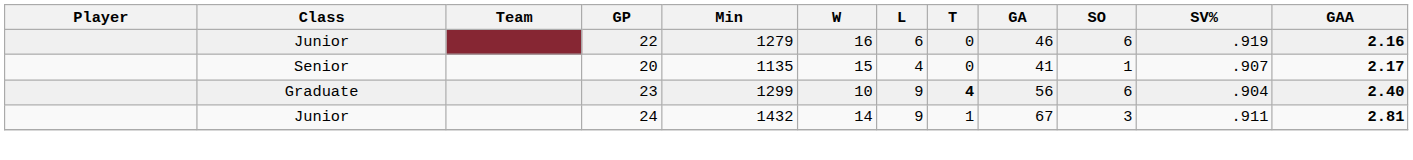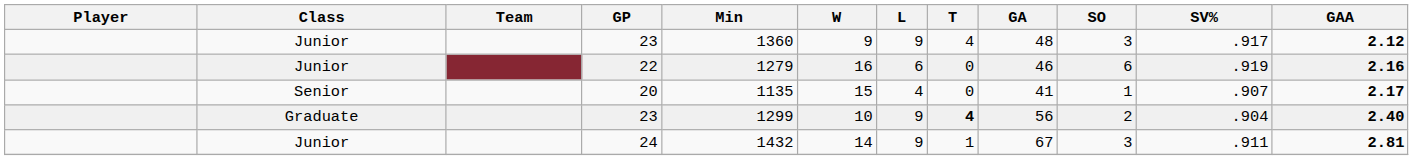+ row: (322, 42)
(1128, 92) 6 -> (1128, 117) 2
